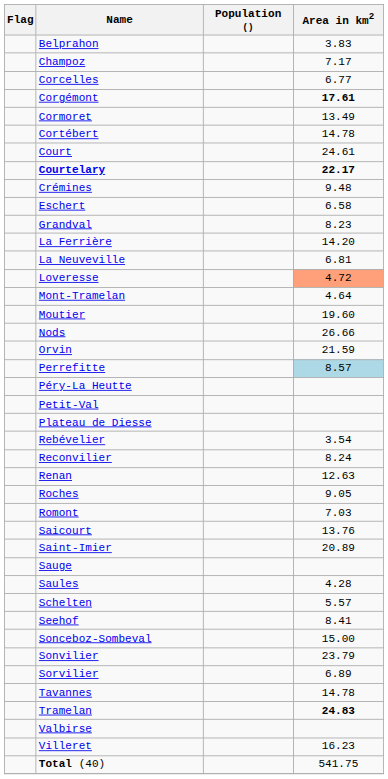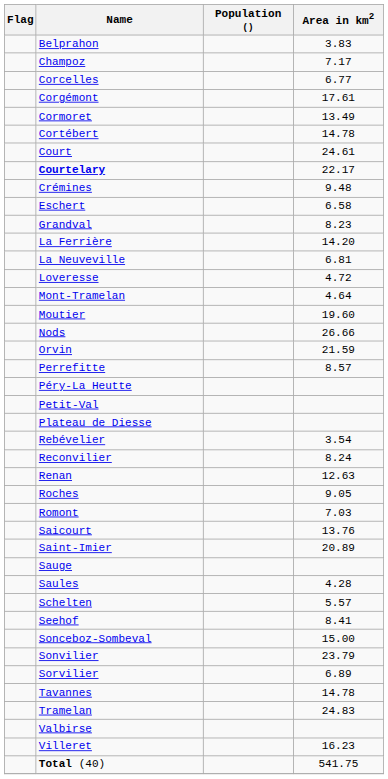(338, 98) bold -> (338, 98) normal
(338, 170) bold -> (338, 170) normal
(338, 278) lightsalmon background -> (338, 278) no background
(338, 368) lightblue background -> (338, 368) no background
(338, 711) bold -> (338, 711) normal
